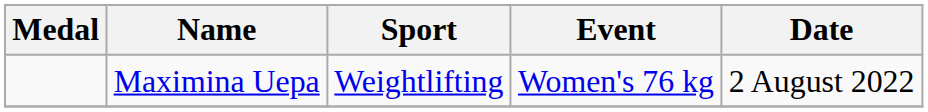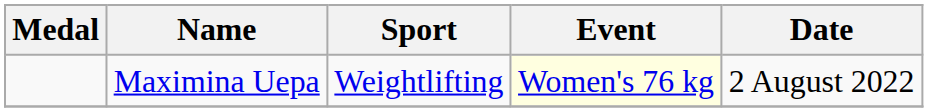(616, 80) no background -> (616, 80) lightyellow background
